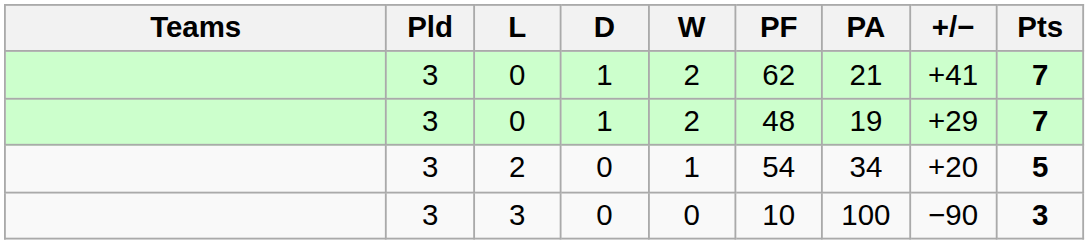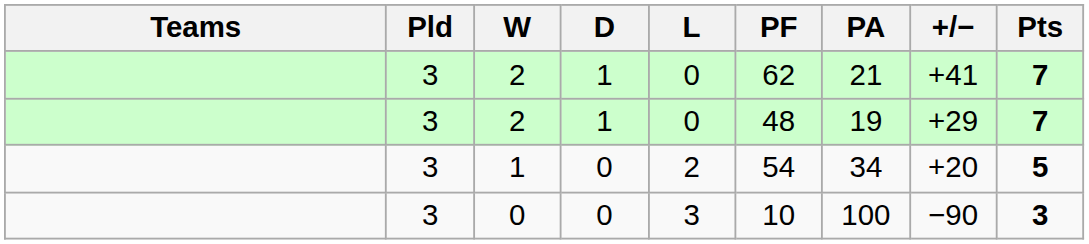columns swapped: (692, 27) <-> (517, 27)
